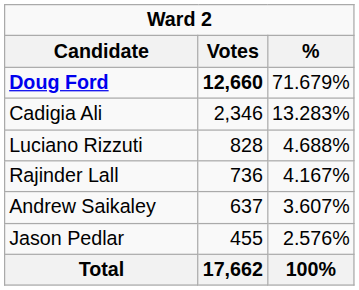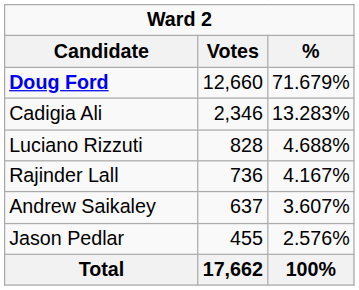(233, 82) bold -> (233, 82) normal
